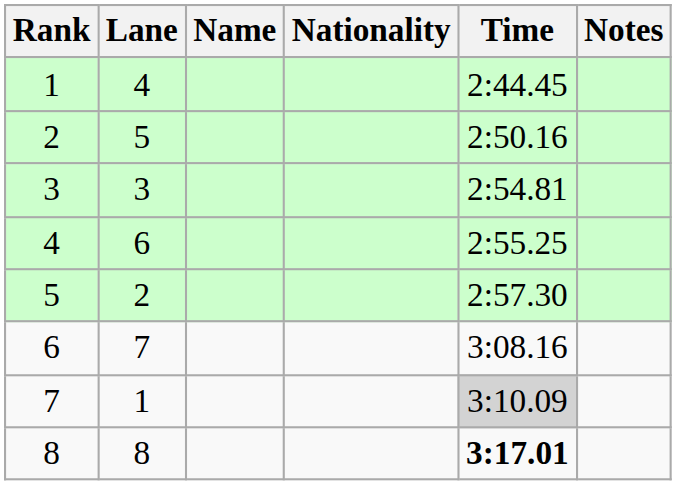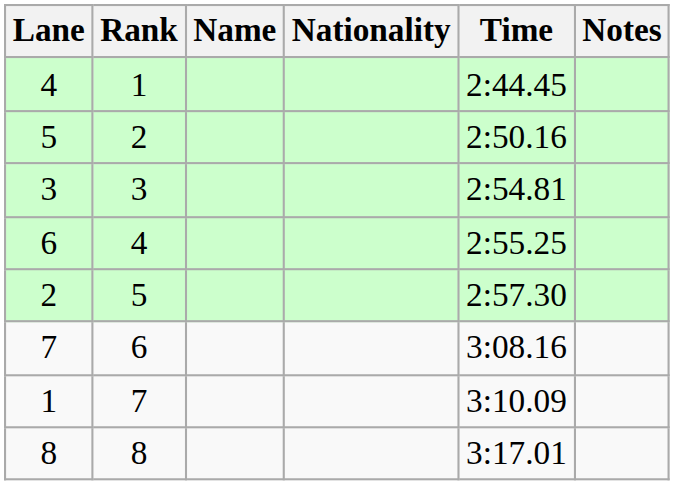columns swapped: (52, 30) <-> (142, 30)
(517, 400) lightgrey background -> (516, 400) no background
(517, 453) bold -> (516, 453) normal
